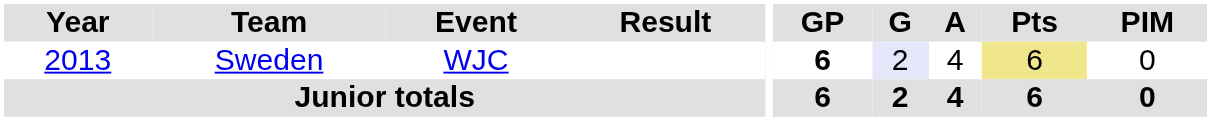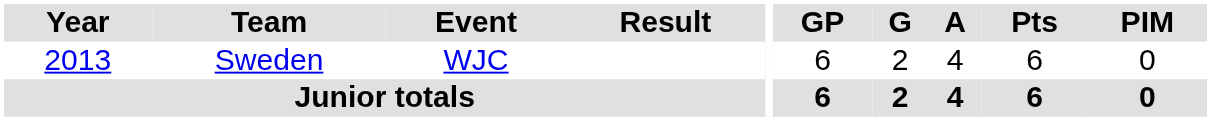(823, 59) bold -> (823, 59) normal
(900, 59) lavender background -> (900, 59) no background
(1035, 59) khaki background -> (1035, 59) no background
